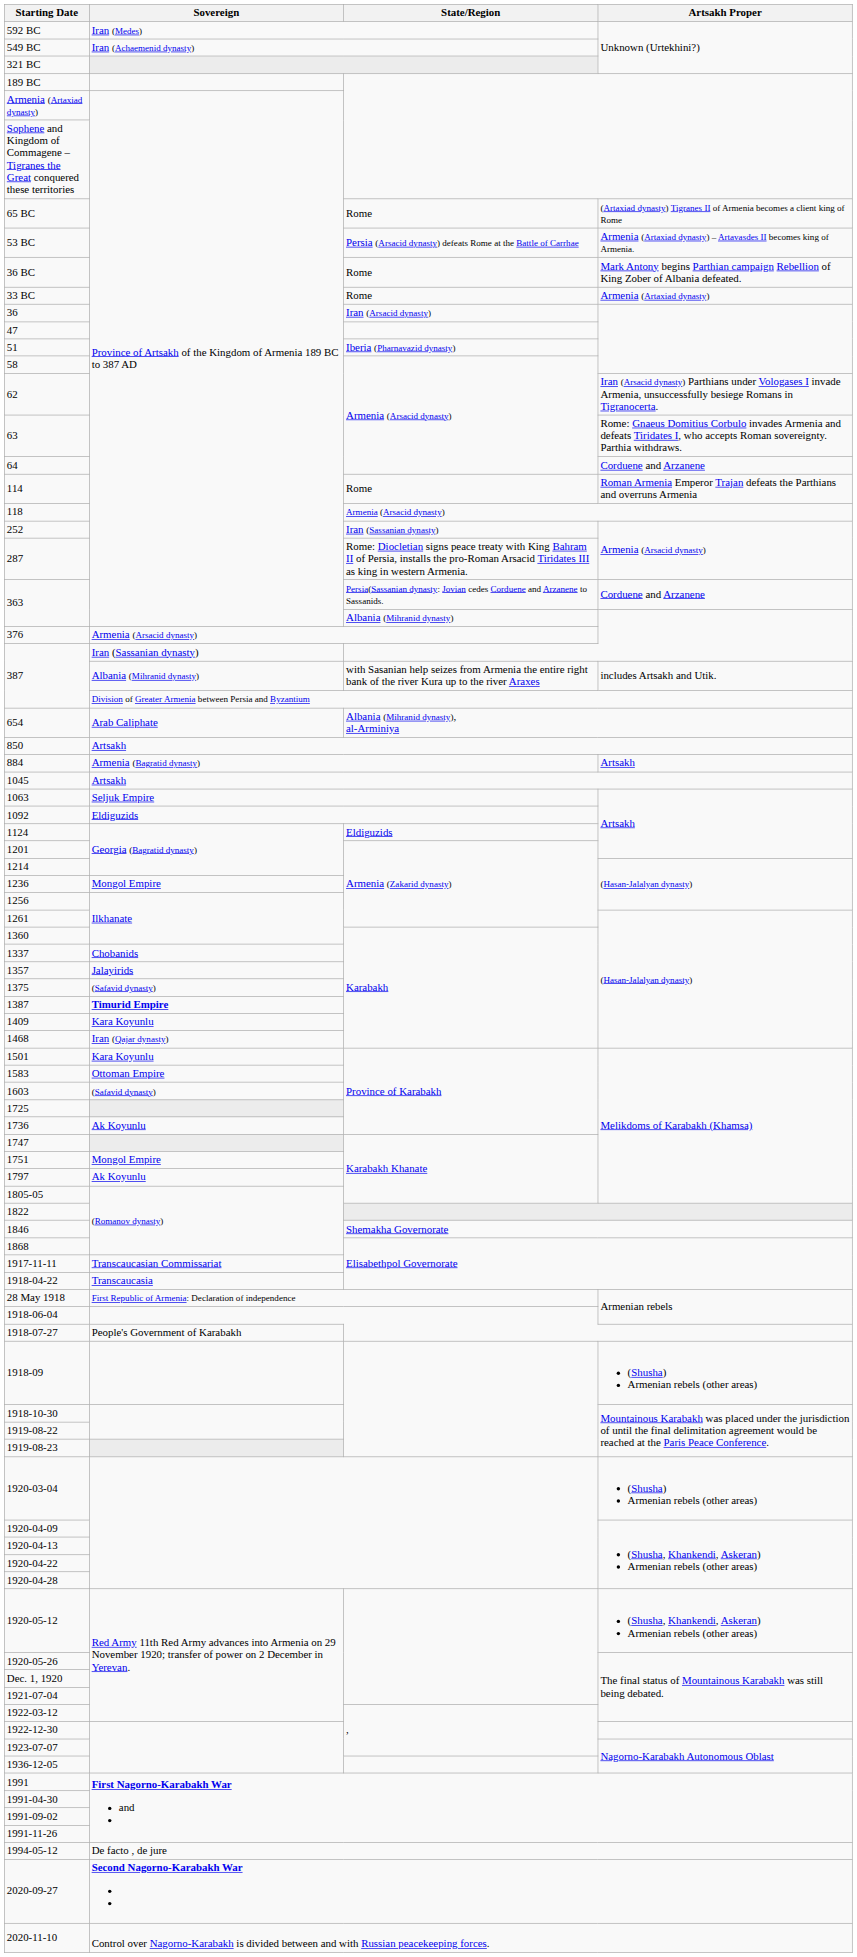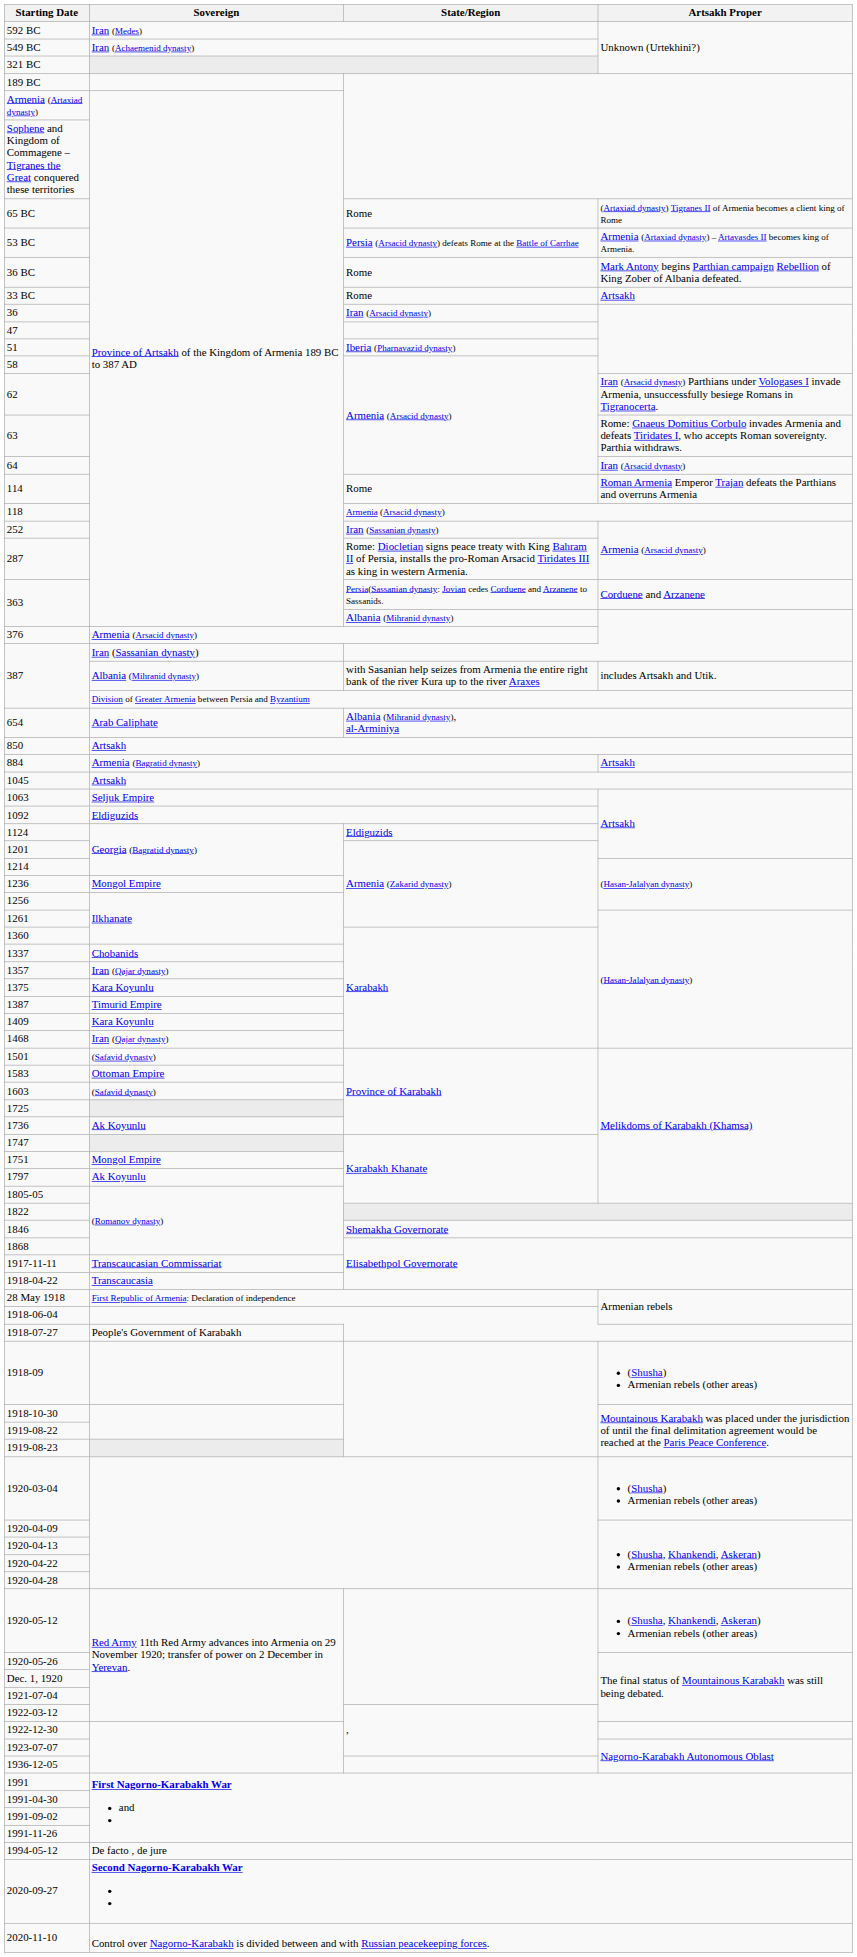(655, 295) Armenia (Artaxiad dynasty) -> (618, 295) Artsakh
(653, 465) Corduene and Arzanene -> (643, 465) Iran (Arsacid dynasty)
(112, 970) Jalayirids -> (130, 970) Iran (Qajar dynasty)
(124, 988) (Safavid dynasty) -> (123, 987) Kara Koyunlu
(130, 1004) bold -> (127, 1004) normal
(123, 1056) Kara Koyunlu -> (124, 1057) (Safavid dynasty)
